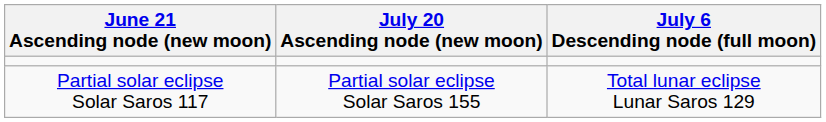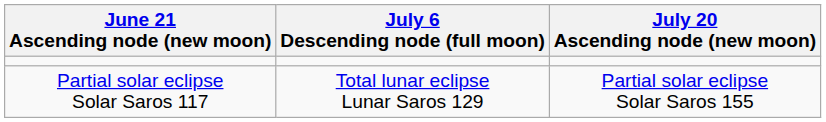columns swapped: (684, 30) <-> (411, 30)
